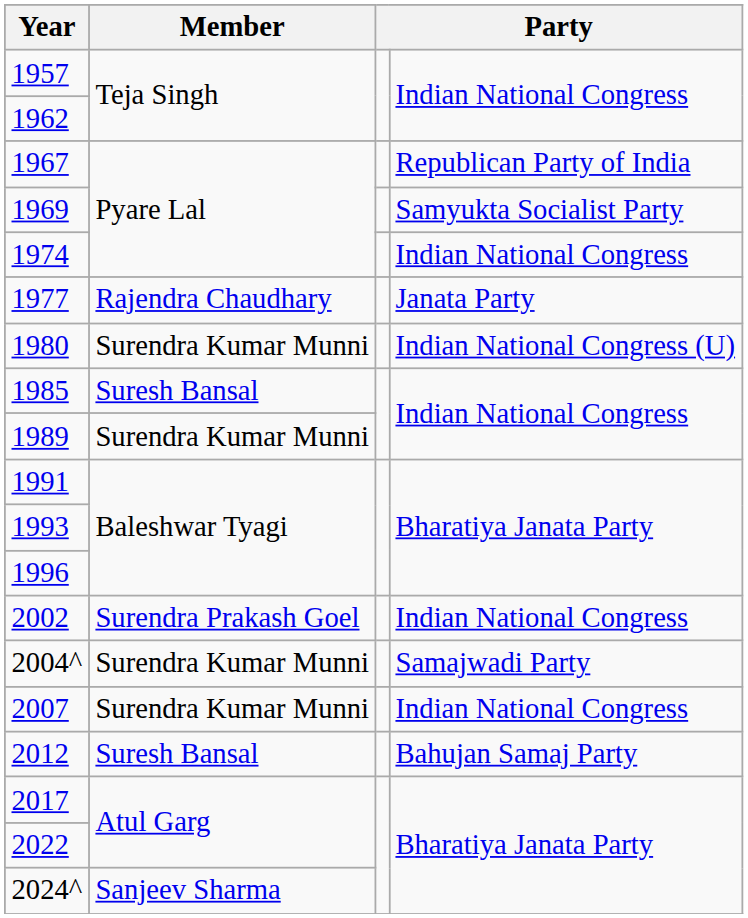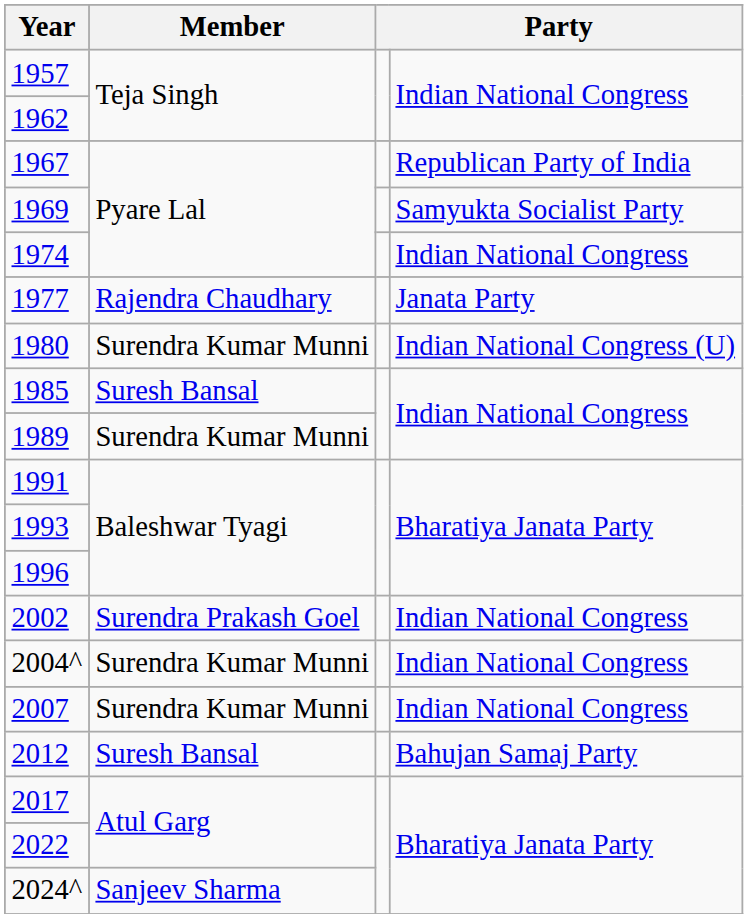(493, 663) Samajwadi Party -> (542, 663) Indian National Congress
